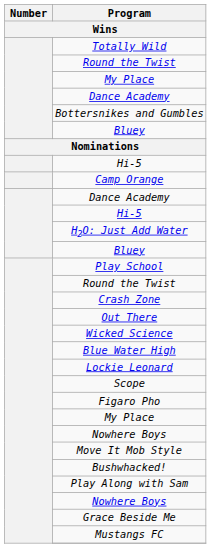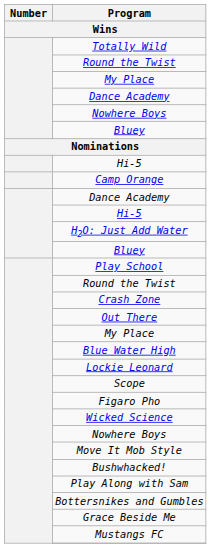(129, 113) Bottersnikes and Gumbles -> (129, 113) Nowhere Boys
(129, 334) Wicked Science -> (129, 334) My Place
(129, 417) My Place -> (129, 417) Wicked Science
(129, 501) Nowhere Boys -> (129, 501) Bottersnikes and Gumbles
